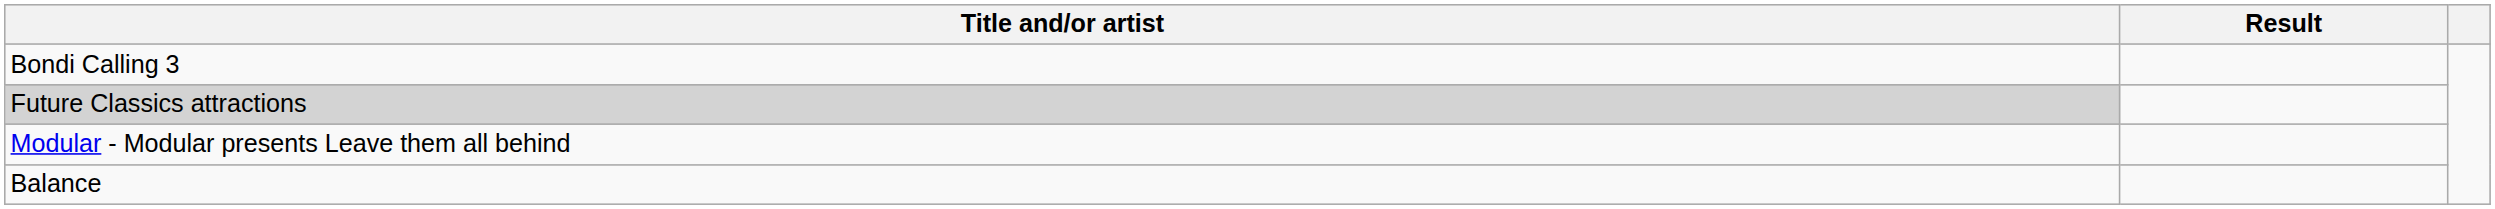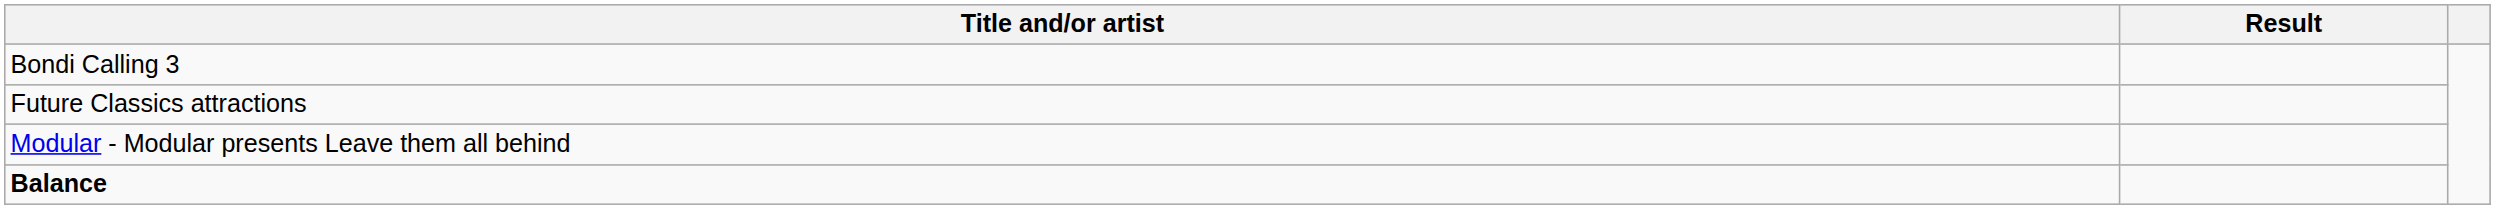(159, 104) lightgrey background -> (159, 104) no background
(56, 183) normal -> (59, 183) bold
